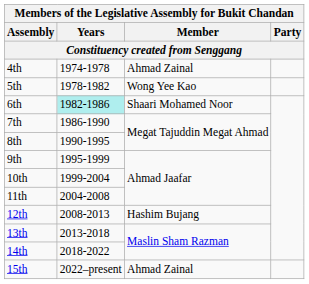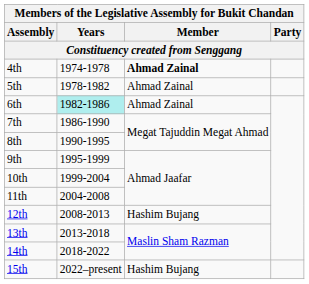(160, 68) normal -> (163, 68) bold
(162, 86) Wong Yee Kao -> (160, 86) Ahmad Zainal
(180, 104) Shaari Mohamed Noor -> (160, 104) Ahmad Zainal
(160, 269) Ahmad Zainal -> (163, 269) Hashim Bujang
